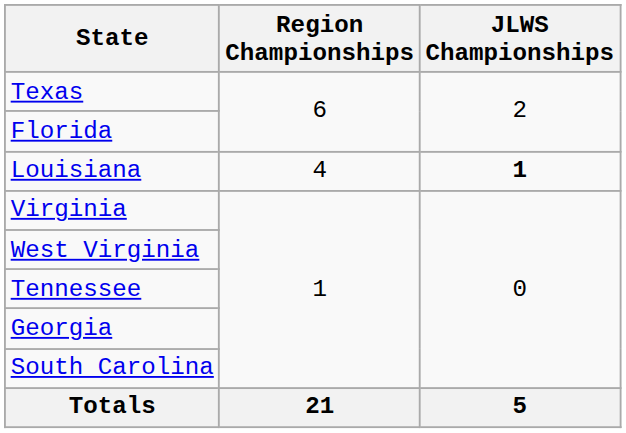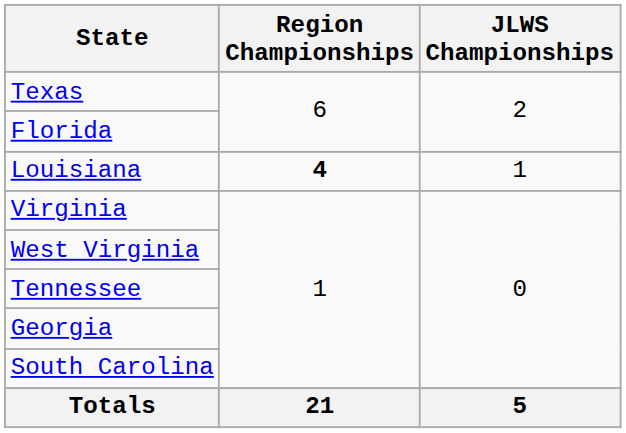(320, 171) normal -> (320, 171) bold
(520, 171) bold -> (520, 171) normal
